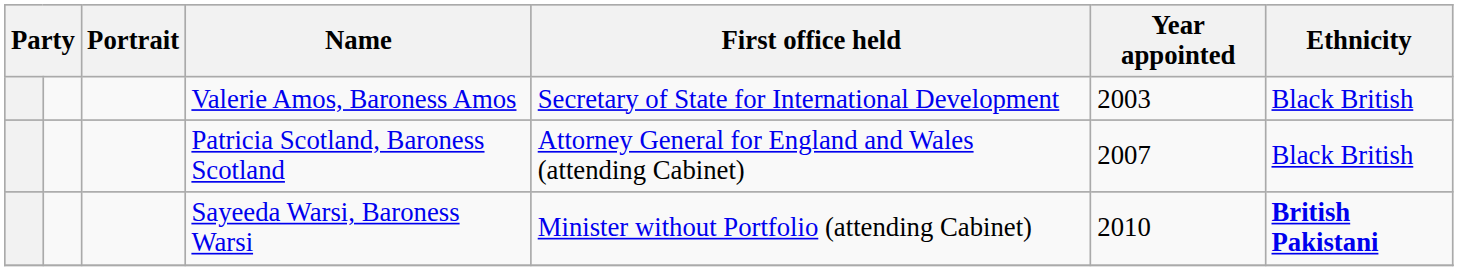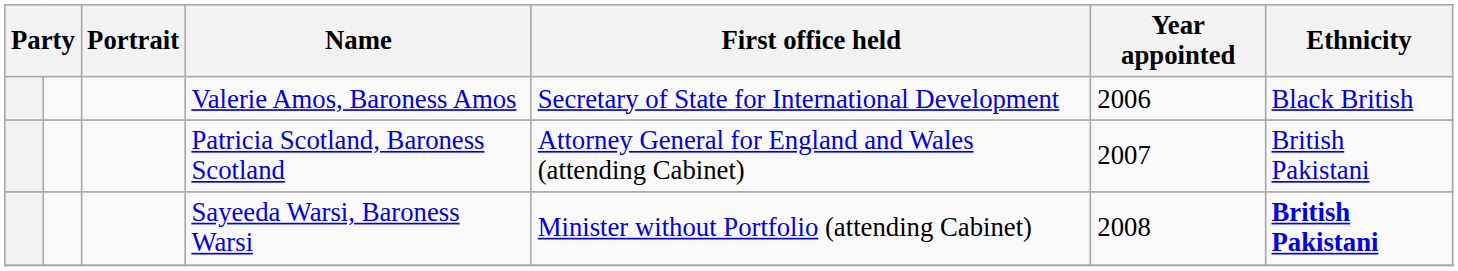(1124, 98) 2003 -> (1124, 98) 2006
(1342, 155) Black British -> (1320, 155) British Pakistani
(1124, 227) 2010 -> (1124, 227) 2008
